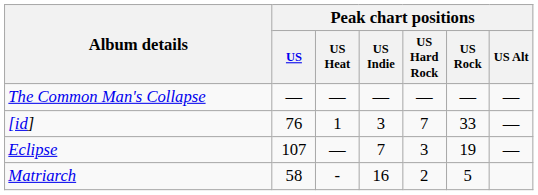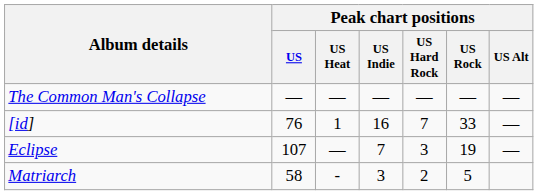(381, 123) 3 -> (381, 123) 16
(381, 176) 16 -> (381, 176) 3
